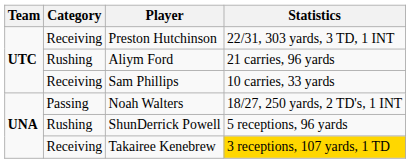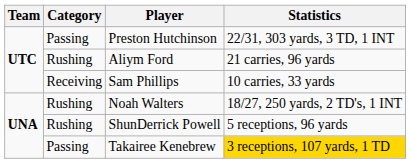(74, 37) Receiving -> (67, 37) Passing
(67, 103) Passing -> (69, 103) Rushing
(74, 147) Receiving -> (67, 147) Passing
